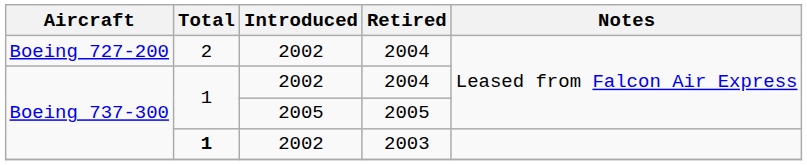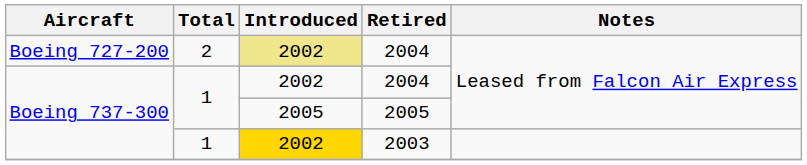(301, 51) no background -> (301, 51) khaki background
(207, 144) bold -> (207, 144) normal
(301, 144) no background -> (301, 144) gold background
